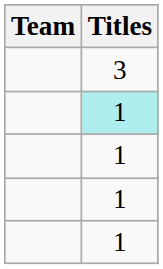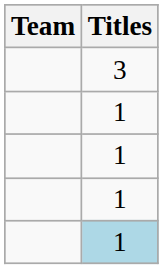(120, 112) paleturquoise background -> (120, 112) no background
(120, 241) no background -> (120, 241) lightblue background
